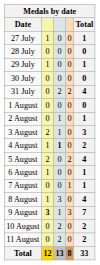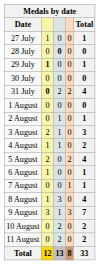(60, 51) normal -> (60, 51) bold
(47, 64) normal -> (47, 64) bold
(47, 91) normal -> (47, 91) bold
(60, 145) bold -> (60, 145) normal
(47, 212) bold -> (47, 212) normal
